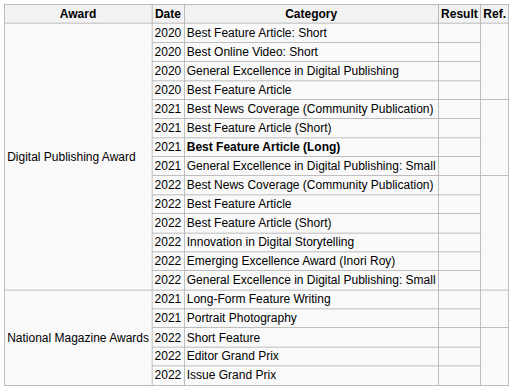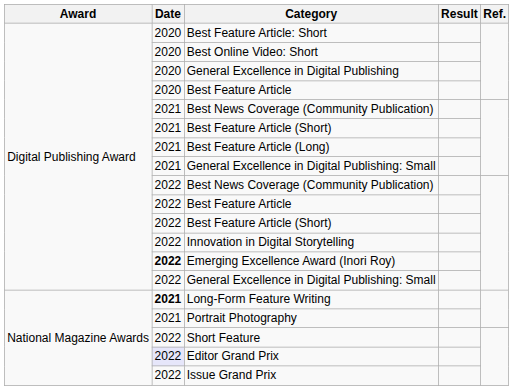(264, 147) bold -> (258, 147) normal
(168, 261) normal -> (168, 261) bold
(168, 299) normal -> (168, 299) bold
(168, 356) no background -> (168, 356) lavender background
